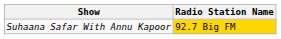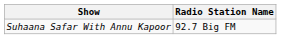(205, 27) gold background -> (205, 27) no background
